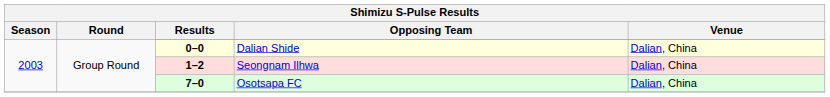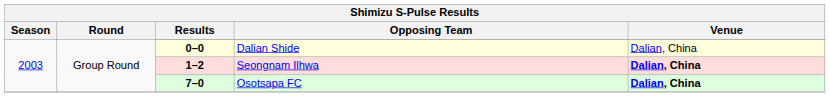(664, 65) normal -> (666, 65) bold
(664, 83) normal -> (666, 83) bold
